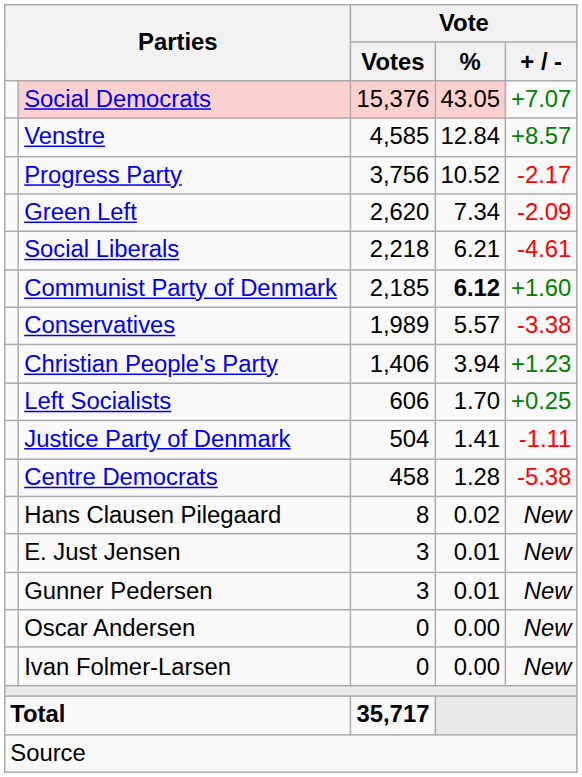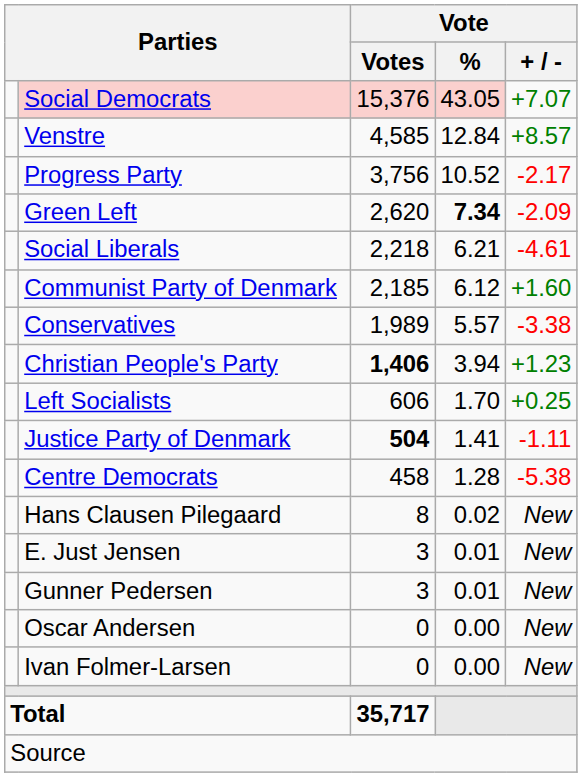(477, 212) normal -> (477, 212) bold
(477, 288) bold -> (477, 288) normal
(400, 363) normal -> (400, 363) bold
(410, 439) normal -> (410, 439) bold
